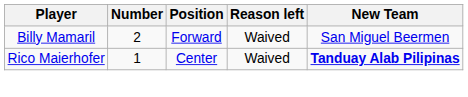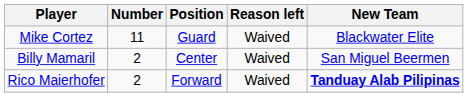+ row: (56, 37)
(197, 37) Forward -> (197, 59) Center
(137, 59) 1 -> (137, 80) 2
(197, 59) Center -> (197, 80) Forward
